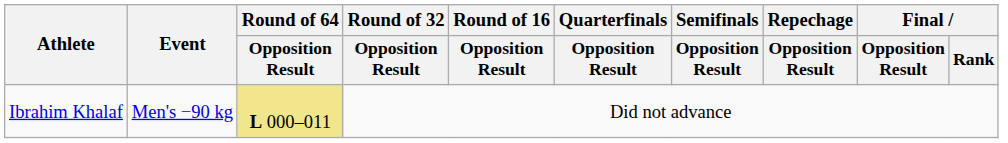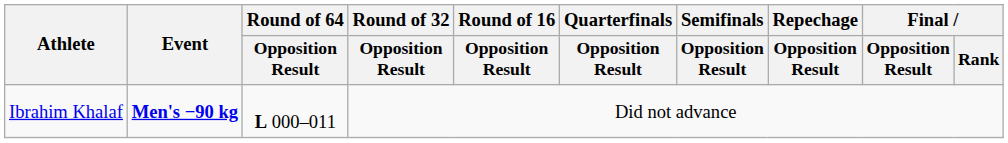(182, 111) normal -> (185, 111) bold
(290, 122) khaki background -> (295, 122) no background
